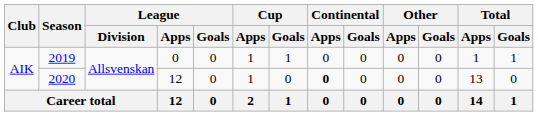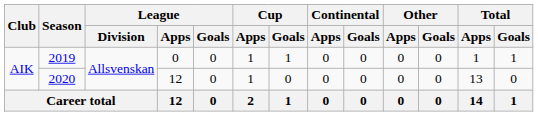(326, 79) bold -> (326, 79) normal
